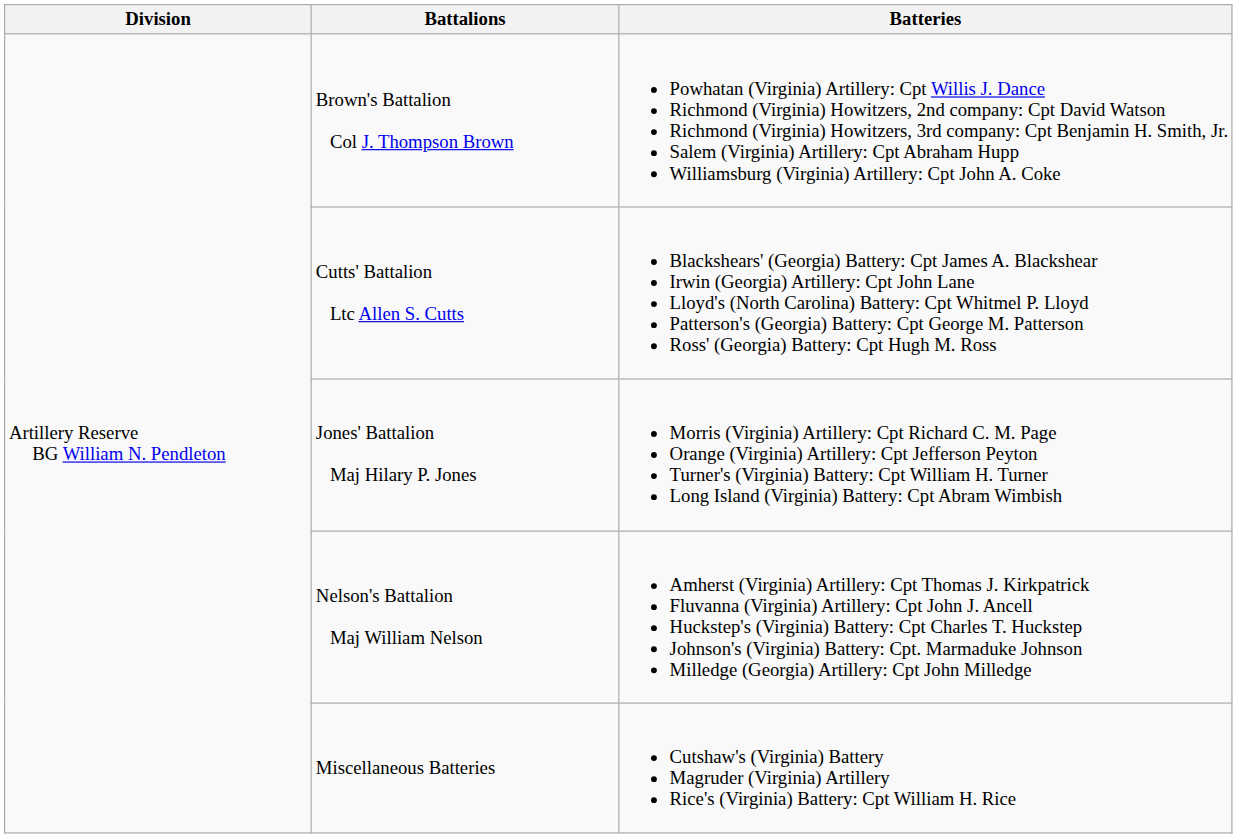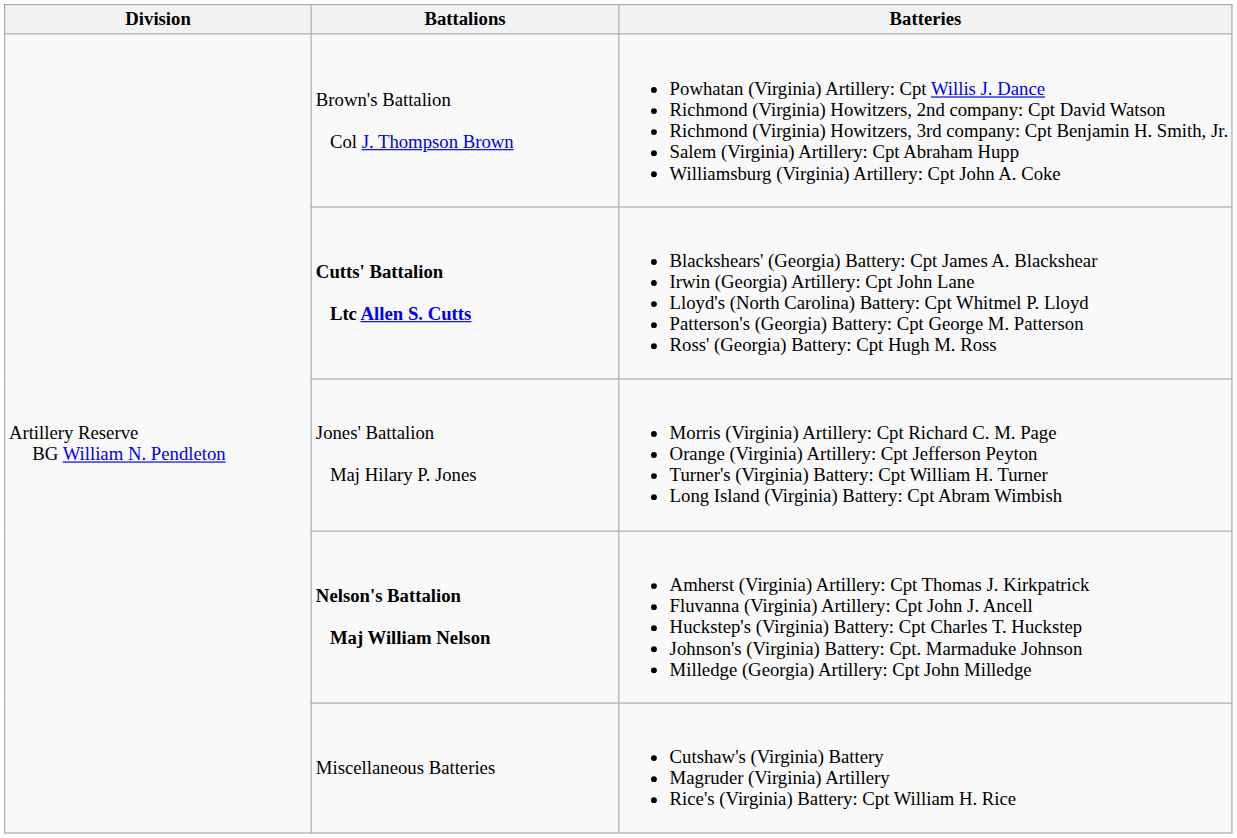(390, 292) normal -> (394, 292) bold
(399, 616) normal -> (403, 616) bold
